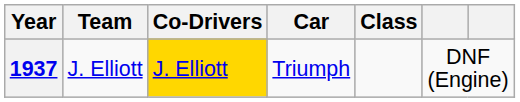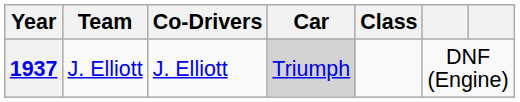(190, 68) gold background -> (190, 68) no background
(311, 68) no background -> (311, 68) lightgrey background
